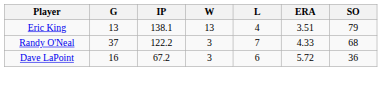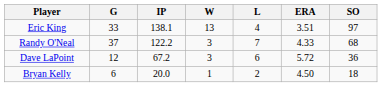(113, 27) 13 -> (113, 27) 33
(353, 27) 79 -> (353, 27) 97
(113, 58) 16 -> (113, 58) 12
+ row: (47, 74)
